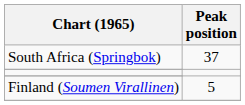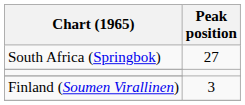(211, 57) 37 -> (211, 57) 27
(211, 87) 5 -> (211, 87) 3
